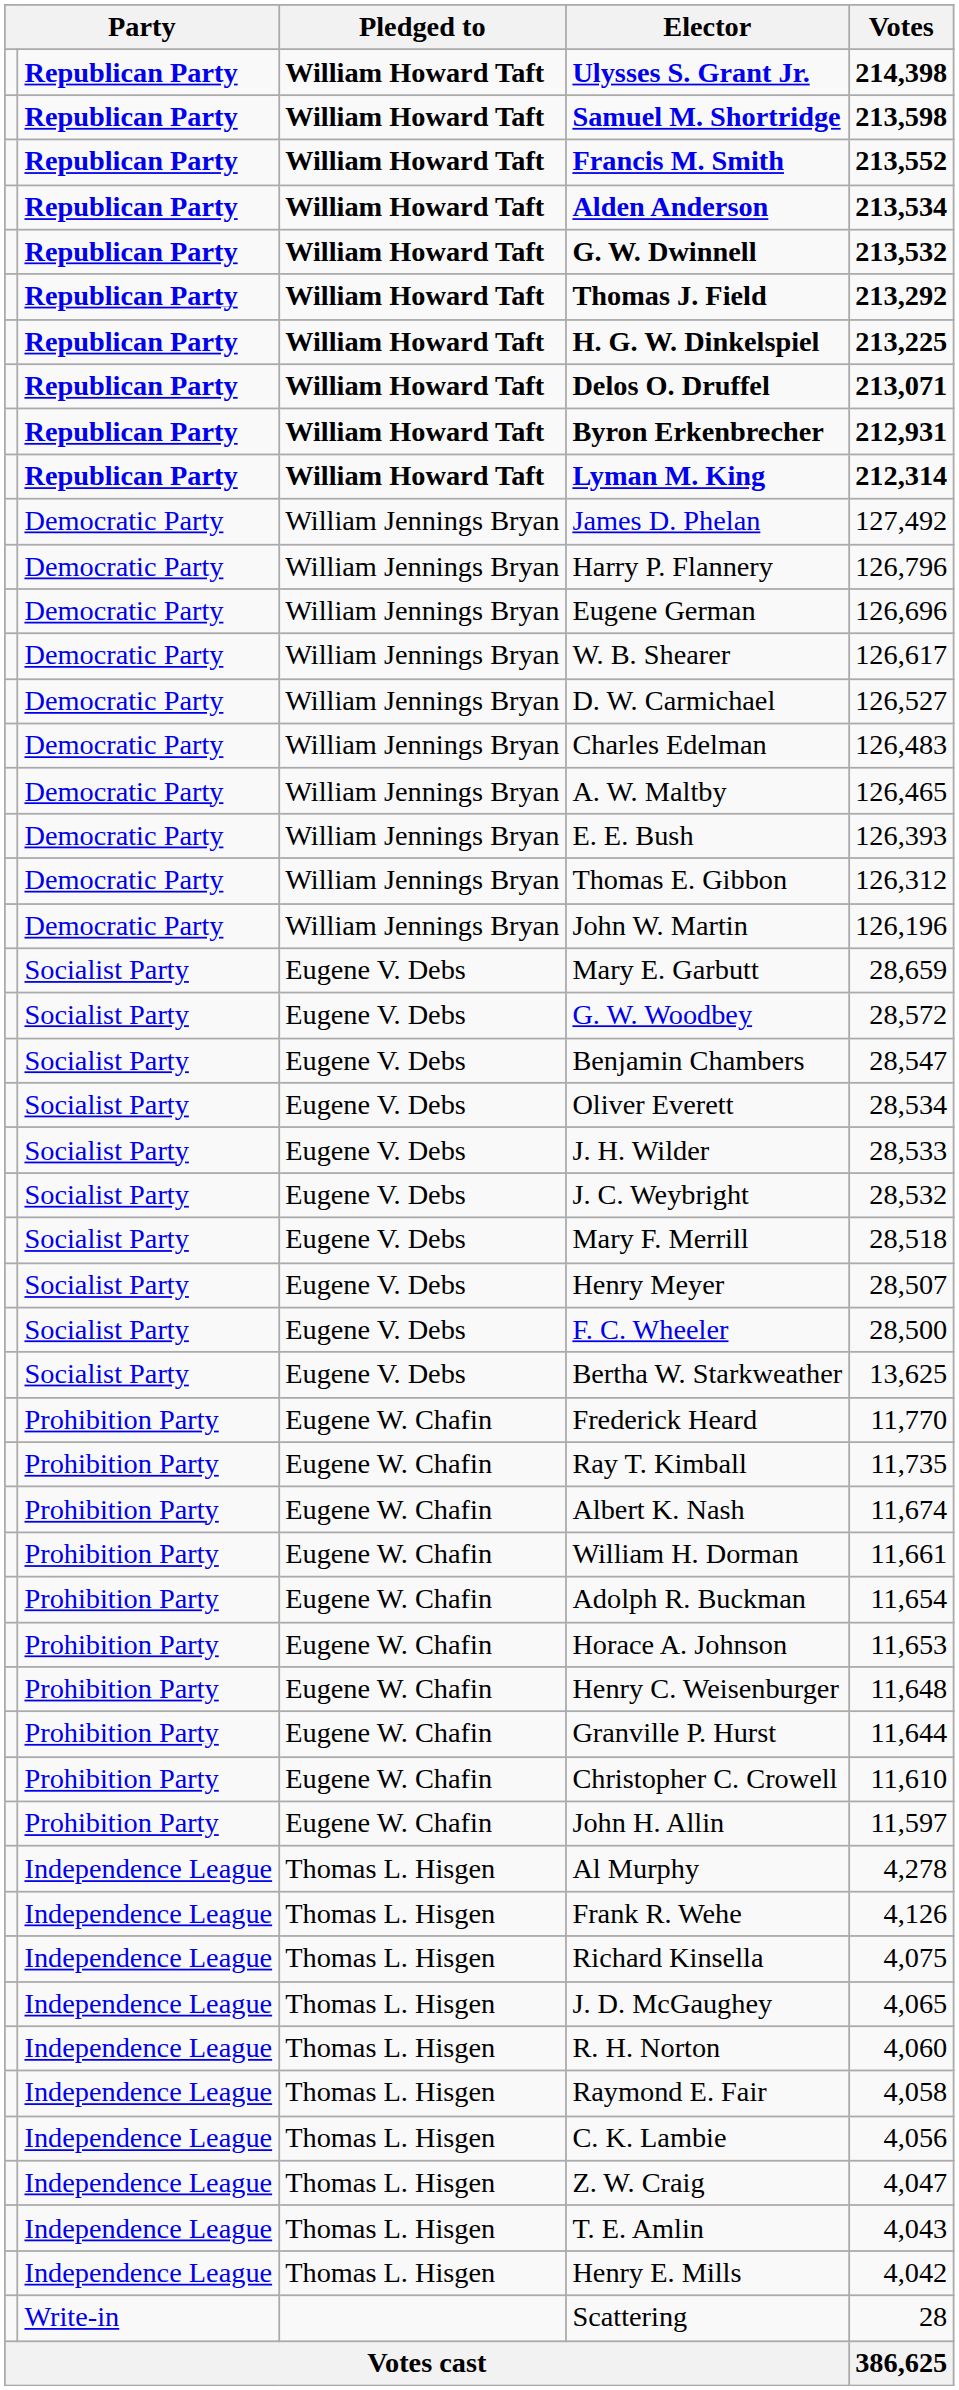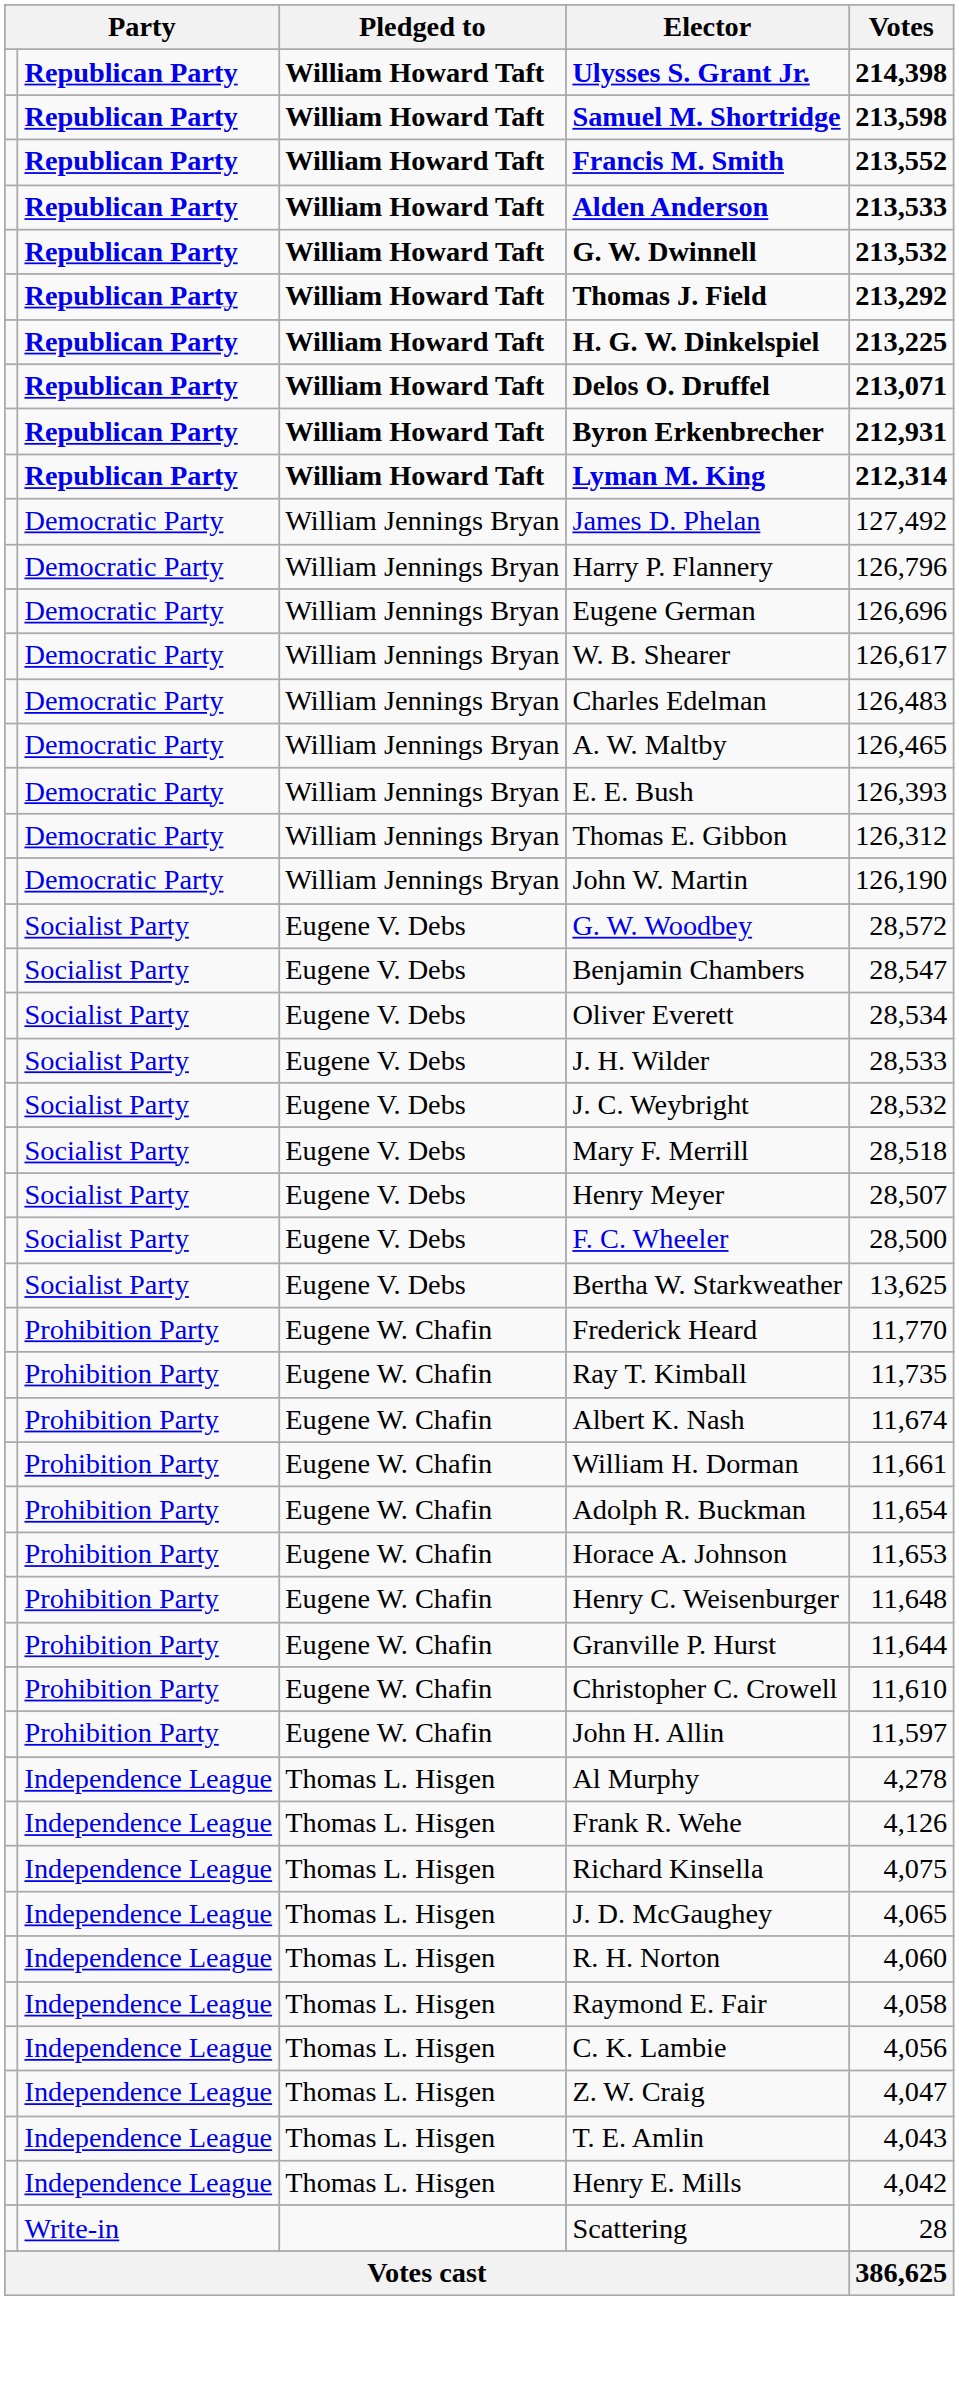(901, 206) 213,534 -> (901, 206) 213,533
- row: (674, 700)
(901, 925) 126,196 -> (901, 880) 126,190
- row: (666, 970)
